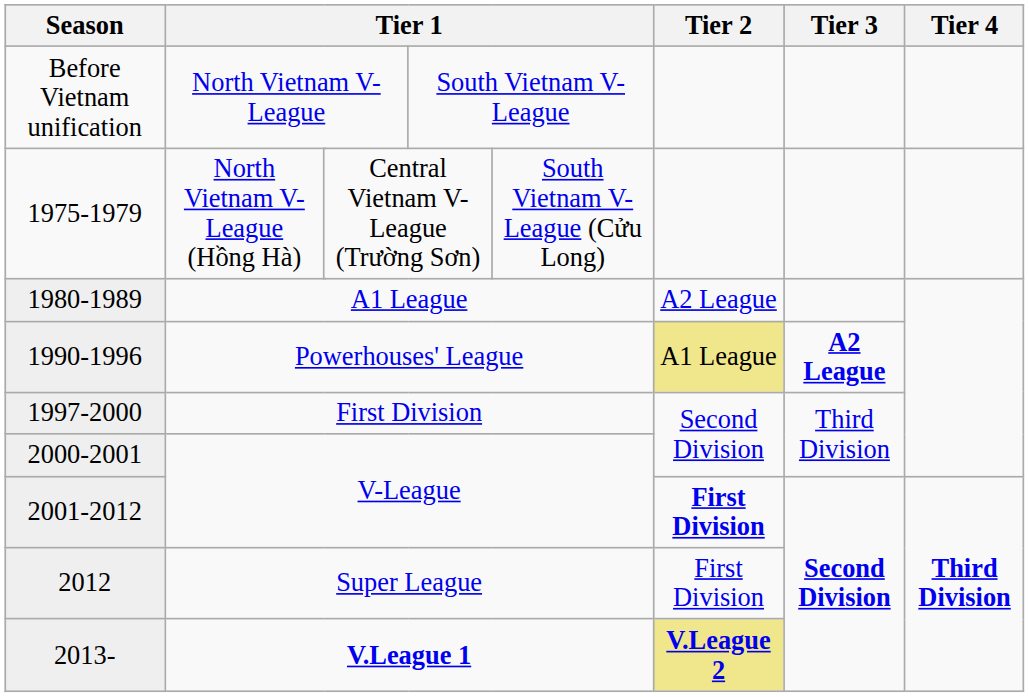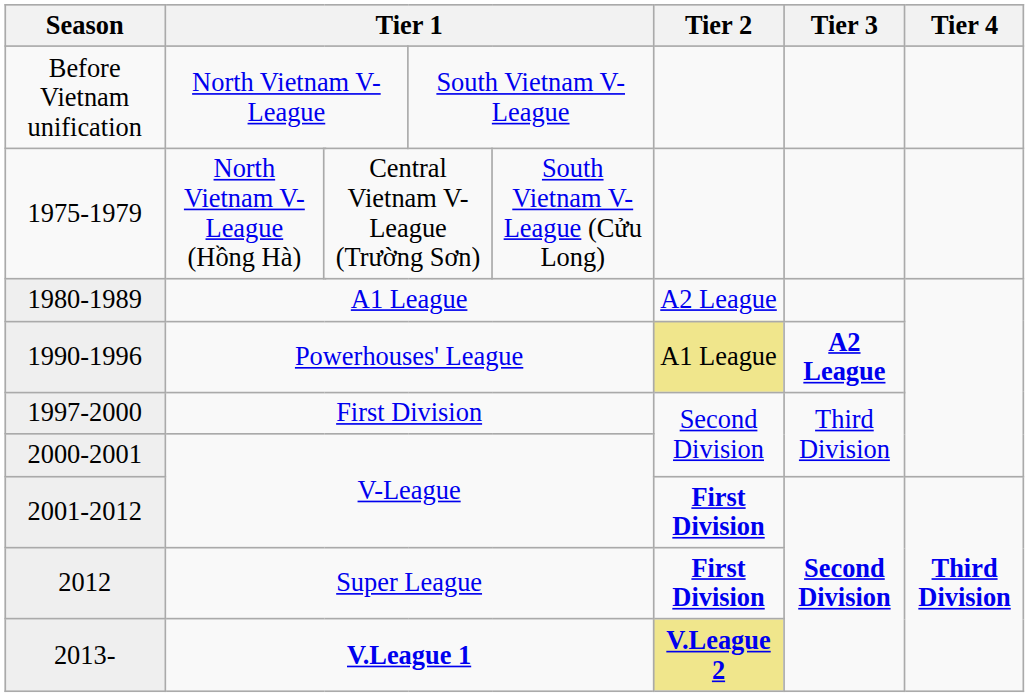(719, 583) normal -> (719, 583) bold
